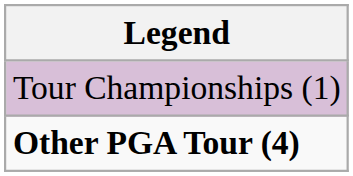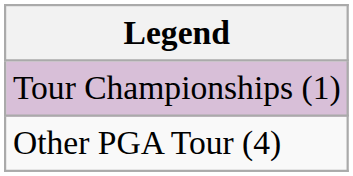(156, 143) bold -> (147, 143) normal
